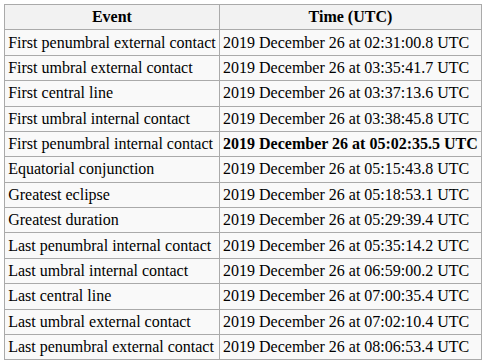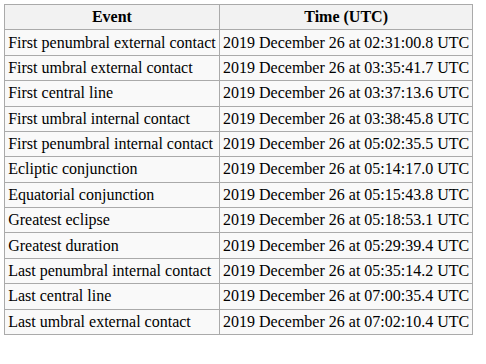(350, 144) bold -> (346, 144) normal
+ row: (73, 169)
- row: (98, 270)
- row: (111, 347)
